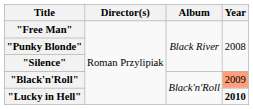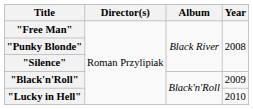(235, 79) lightsalmon background -> (235, 79) no background
(235, 96) bold -> (235, 96) normal
